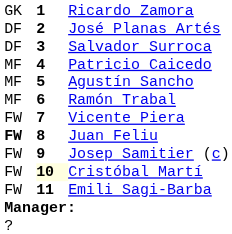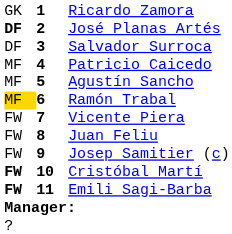(13, 29) normal -> (13, 29) bold
(13, 101) no background -> (13, 101) gold background
(13, 136) bold -> (13, 136) normal
(13, 172) normal -> (13, 172) bold
(45, 172) lightyellow background -> (45, 172) no background
(13, 190) normal -> (13, 190) bold
